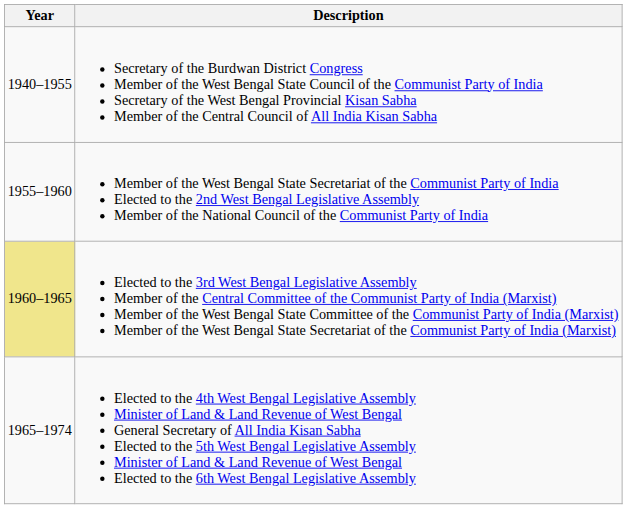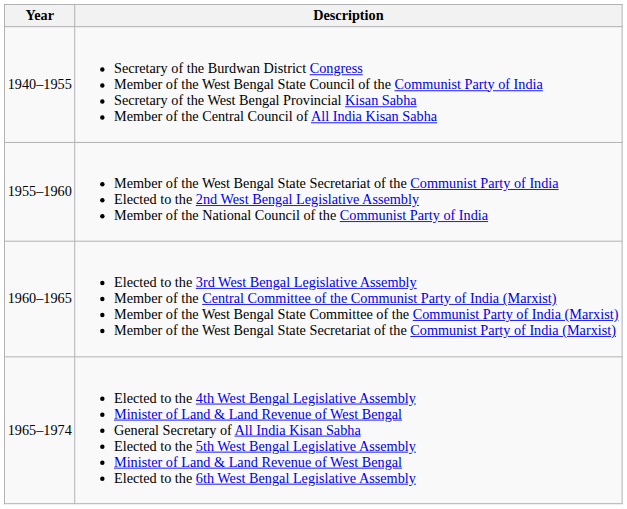(40, 298) khaki background -> (40, 298) no background
